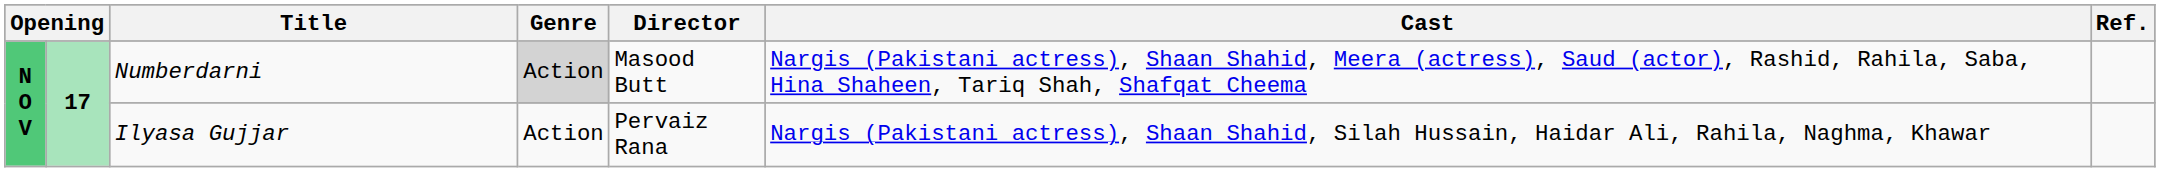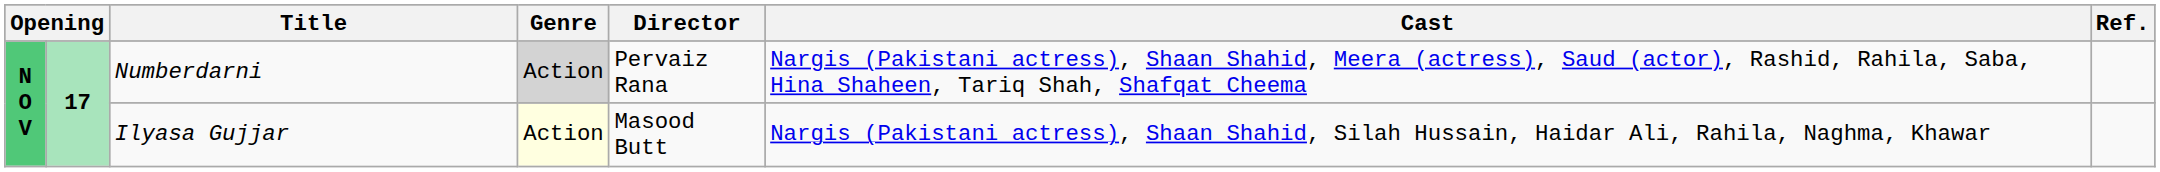(655, 72) Masood Butt -> (661, 72) Pervaiz Rana
(564, 135) no background -> (564, 135) lightyellow background
(661, 135) Pervaiz Rana -> (655, 135) Masood Butt
